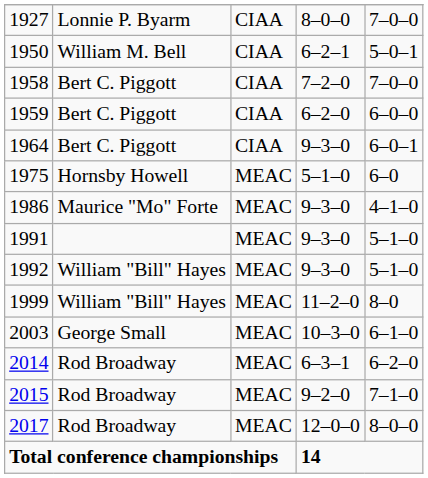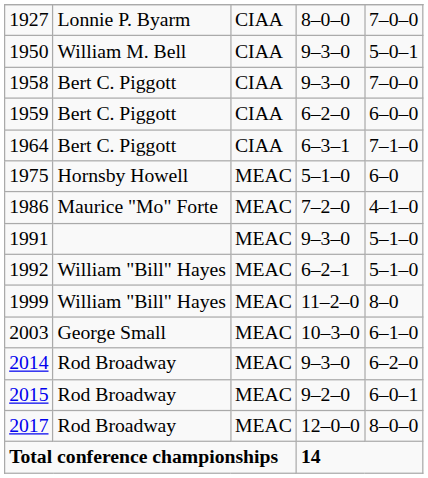(326, 51) 6–2–1 -> (326, 51) 9–3–0
(326, 82) 7–2–0 -> (326, 82) 9–3–0
(326, 144) 9–3–0 -> (326, 144) 6–3–1
(394, 144) 6–0–1 -> (394, 144) 7–1–0
(326, 207) 9–3–0 -> (326, 207) 7–2–0
(326, 269) 9–3–0 -> (326, 269) 6–2–1
(326, 363) 6–3–1 -> (326, 363) 9–3–0
(394, 394) 7–1–0 -> (394, 394) 6–0–1
